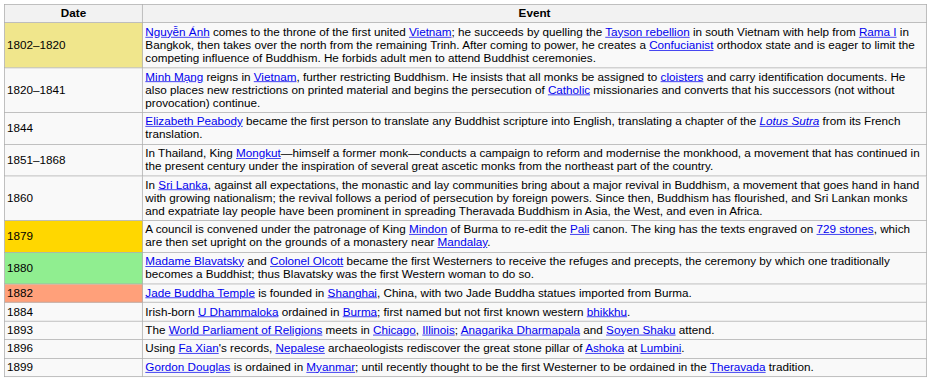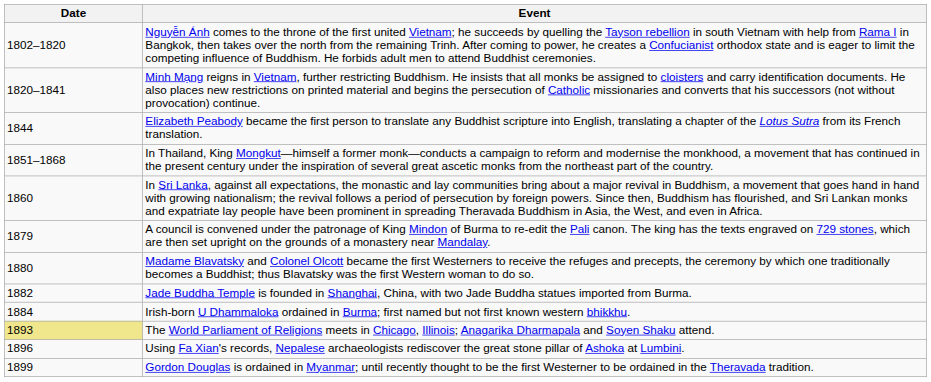(36, 45) khaki background -> (36, 45) no background
(20, 236) gold background -> (20, 236) no background
(20, 268) lightgreen background -> (20, 268) no background
(20, 293) lightsalmon background -> (20, 293) no background
(20, 330) no background -> (20, 330) khaki background
